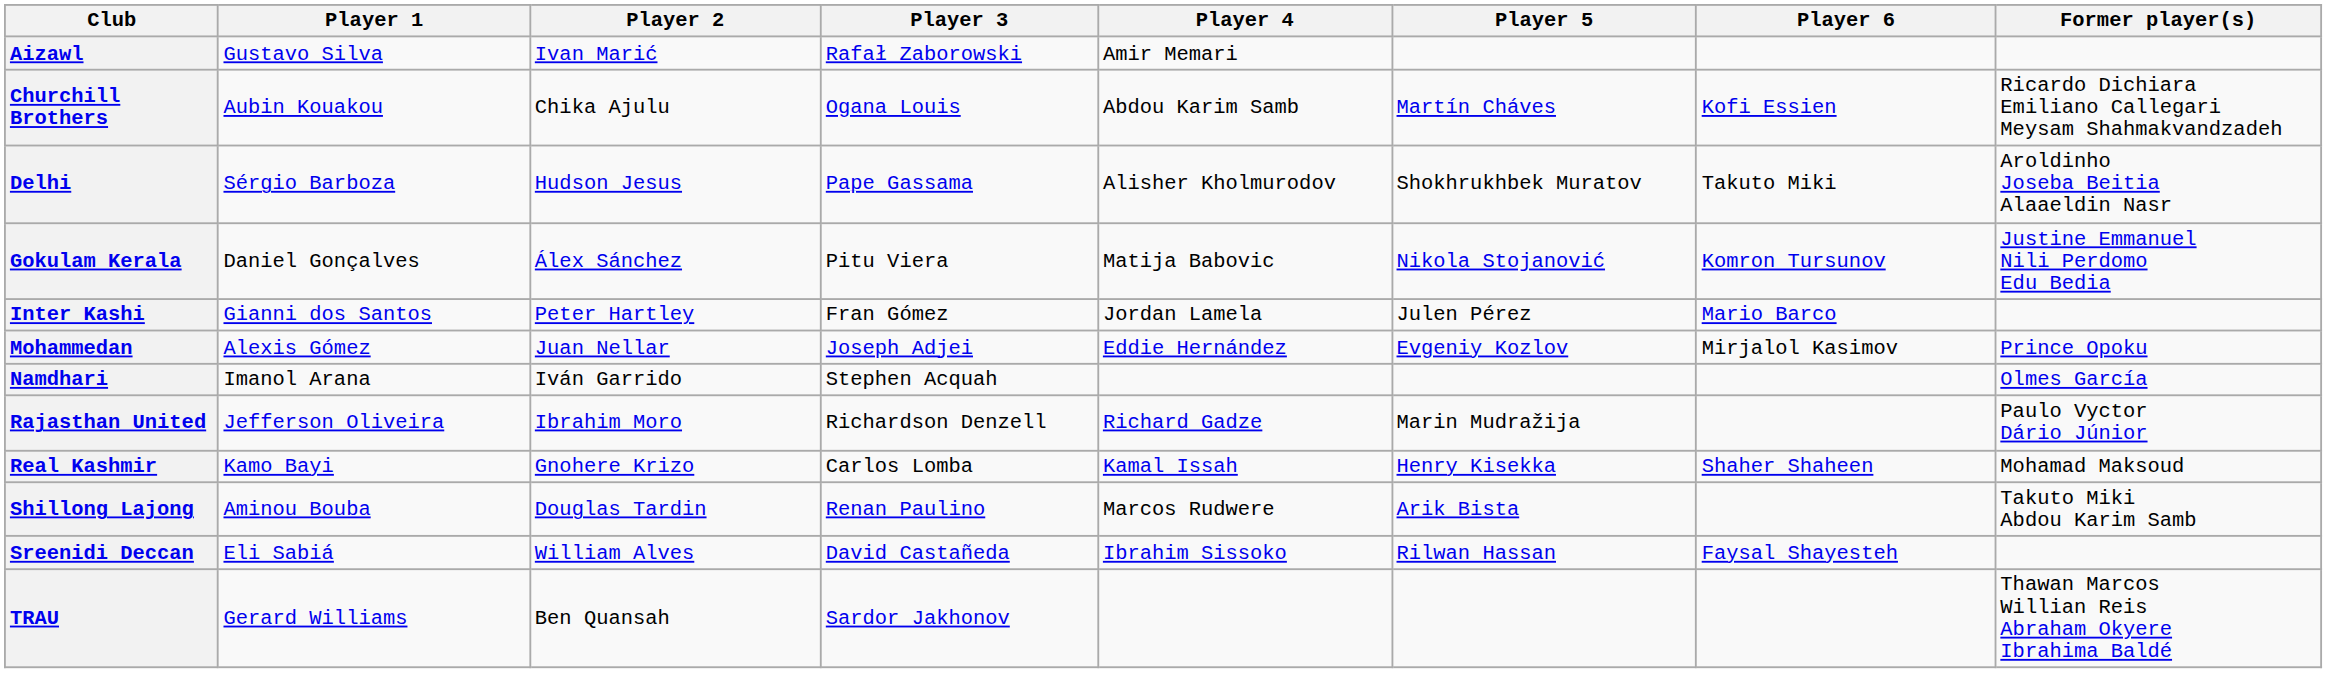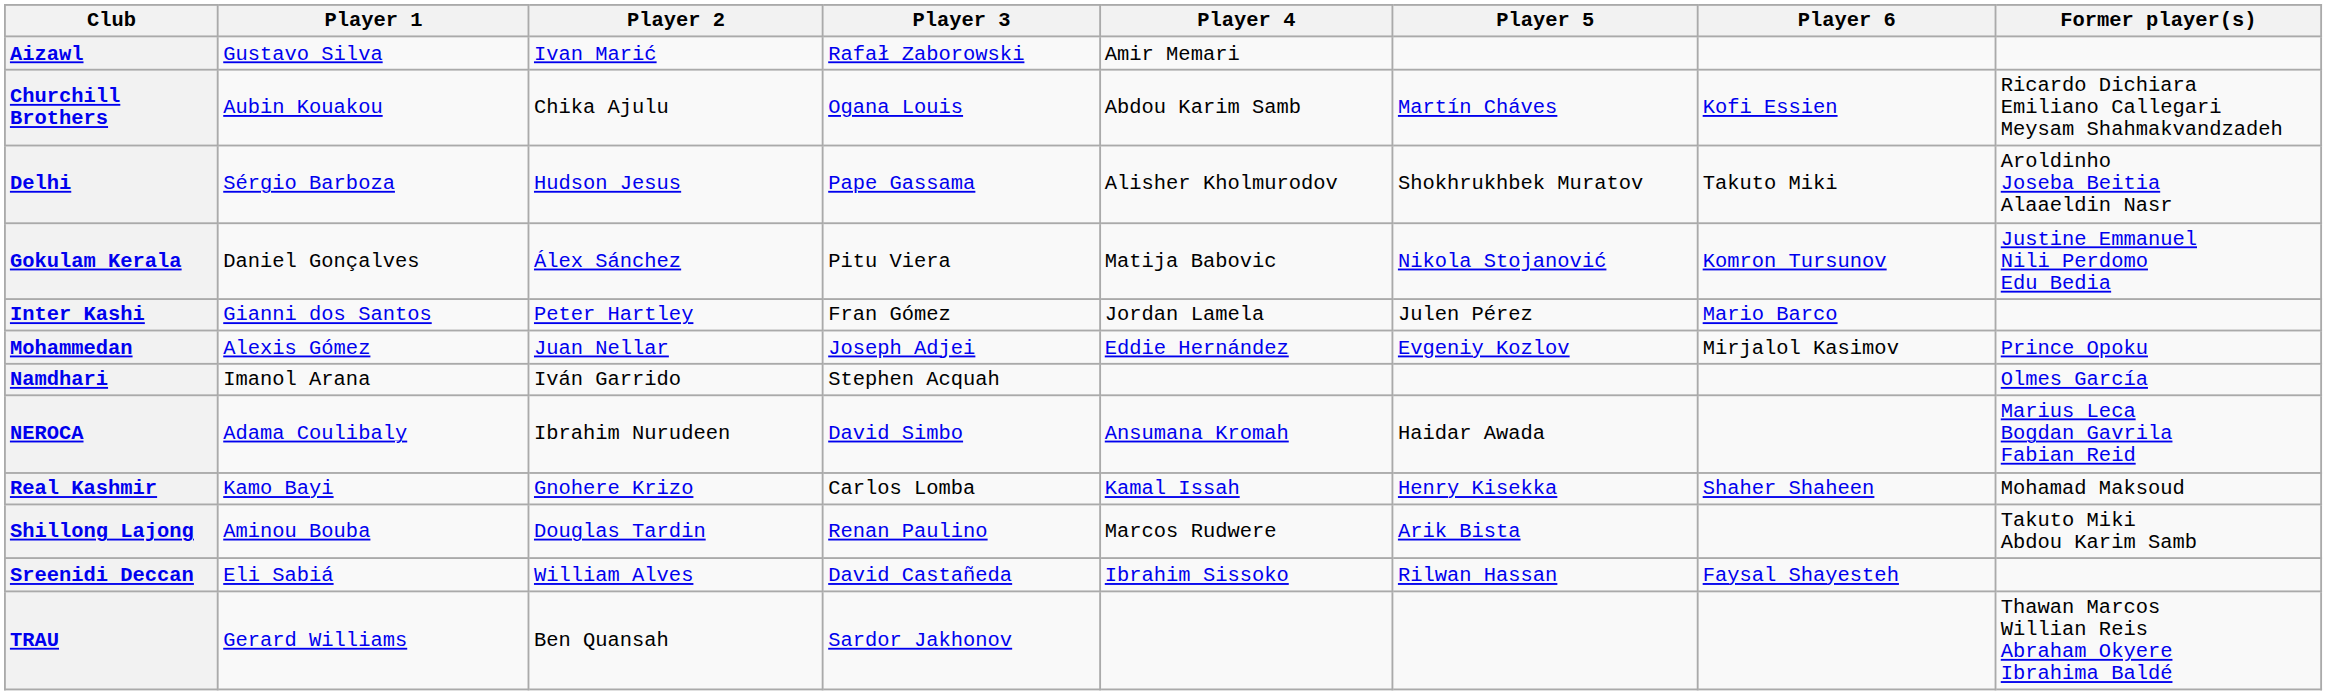+ row: (47, 434)
- row: (108, 423)
